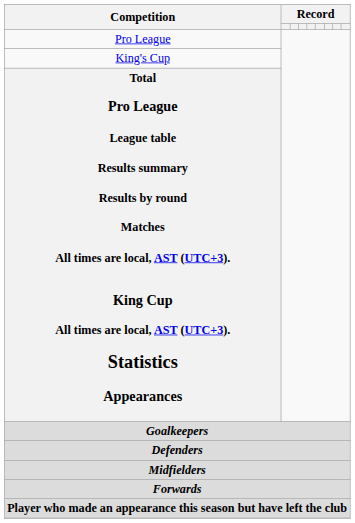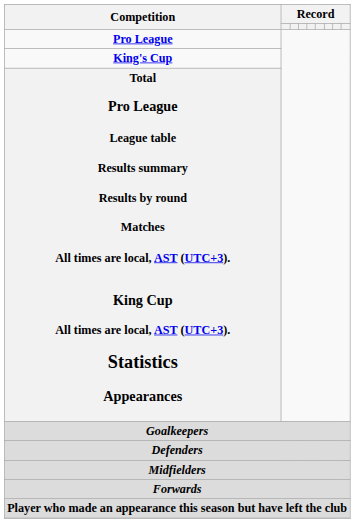(143, 39) normal -> (143, 39) bold
(143, 58) normal -> (143, 58) bold
